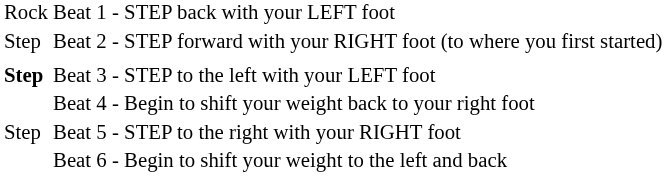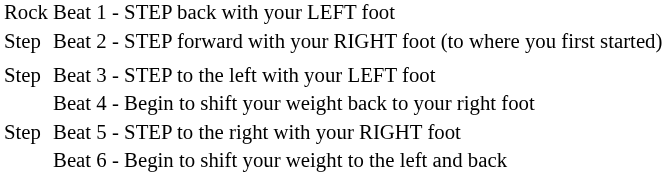(24, 74) bold -> (22, 74) normal
